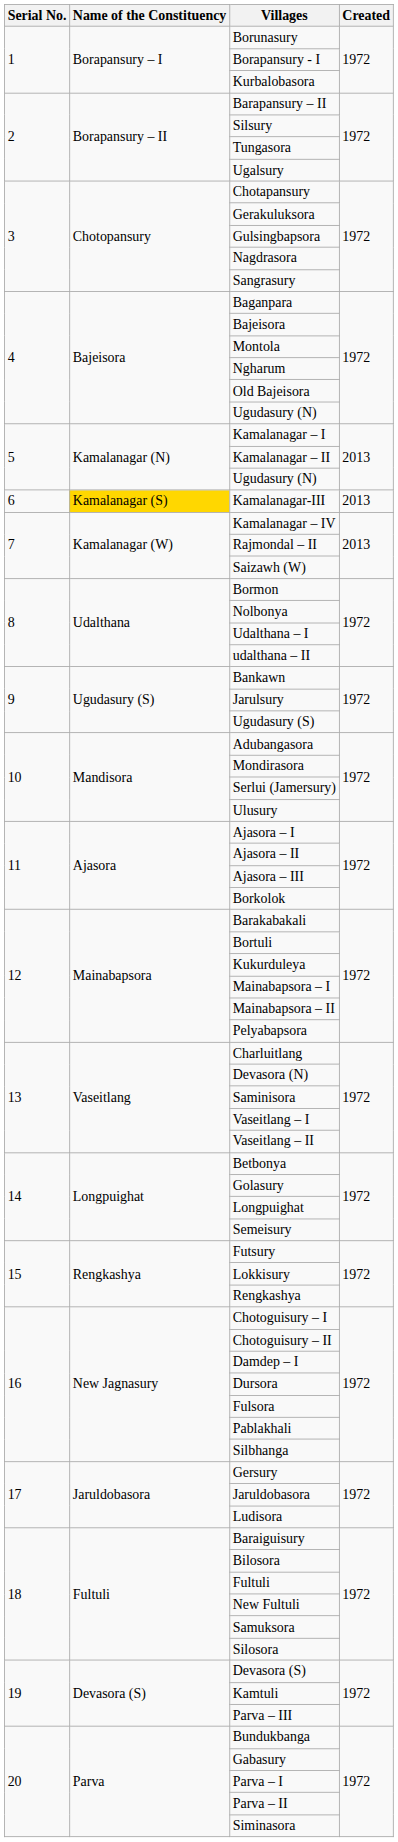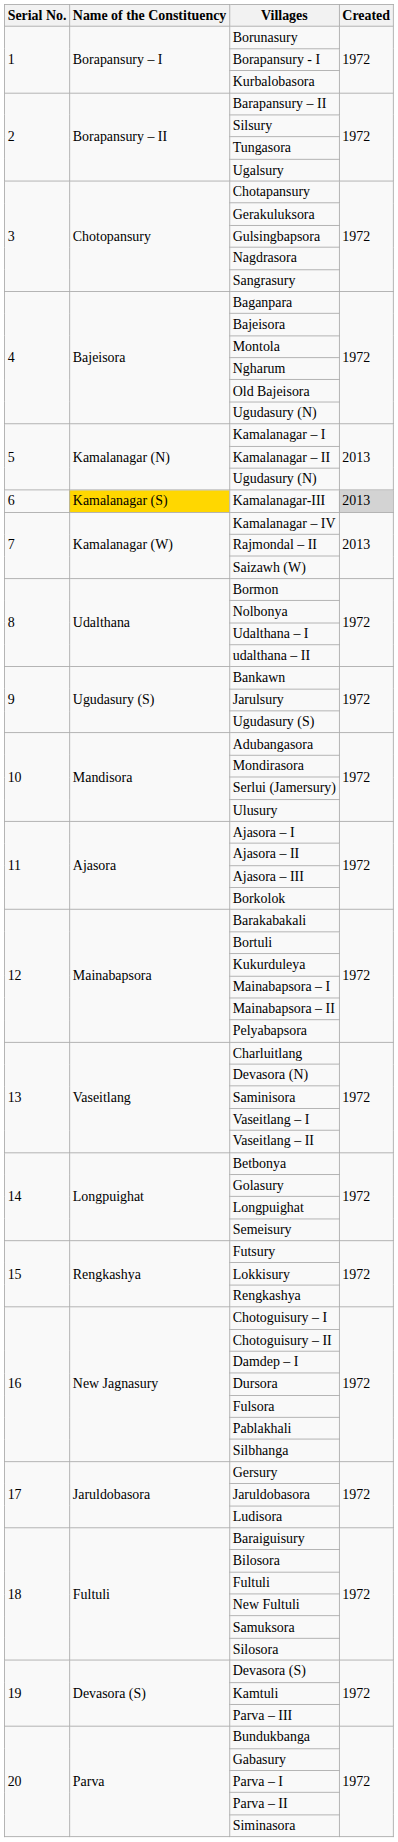(356, 501) no background -> (356, 501) lightgrey background
